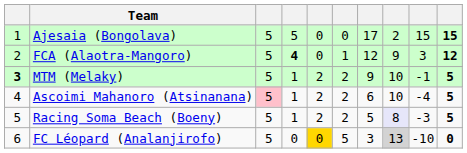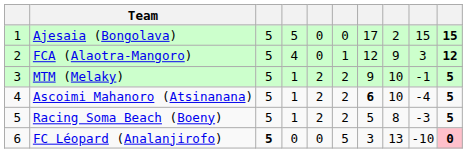(294, 56) bold -> (294, 56) normal
(17, 76) bold -> (17, 76) normal
(269, 97) pink background -> (269, 97) no background
(370, 97) normal -> (370, 97) bold
(396, 118) lavender background -> (396, 118) no background
(269, 138) normal -> (269, 138) bold
(320, 138) gold background -> (320, 138) no background
(396, 138) lightgrey background -> (396, 138) no background
(450, 138) no background -> (450, 138) pink background
